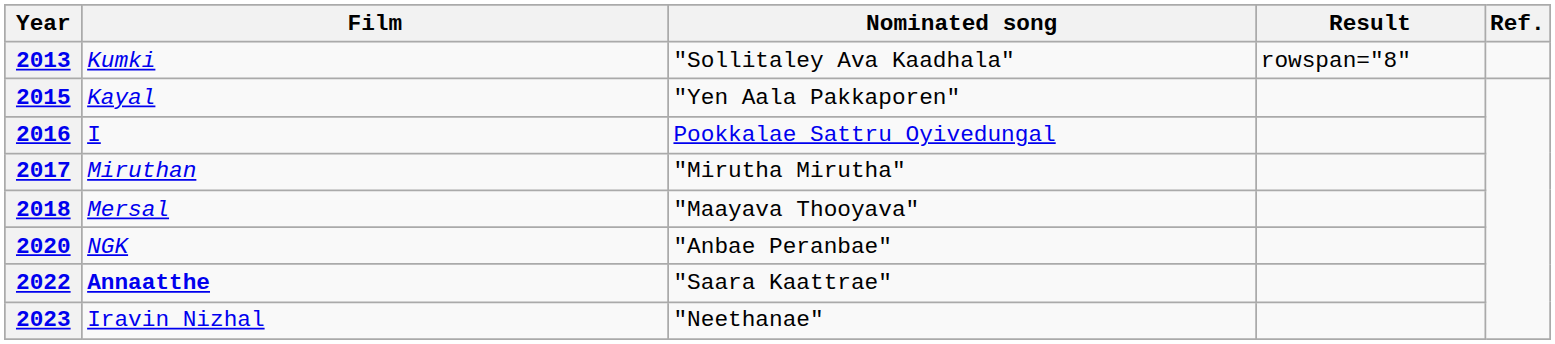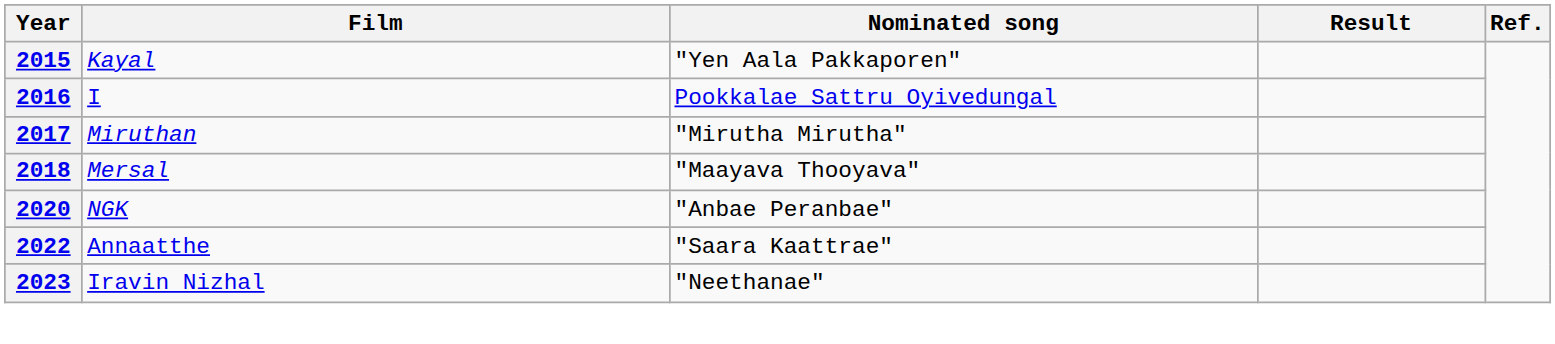- row: (43, 60)
(149, 283) bold -> (149, 246) normal
